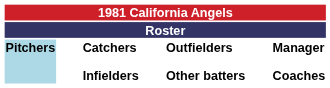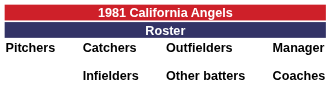(30, 47) lightblue background -> (30, 47) no background
